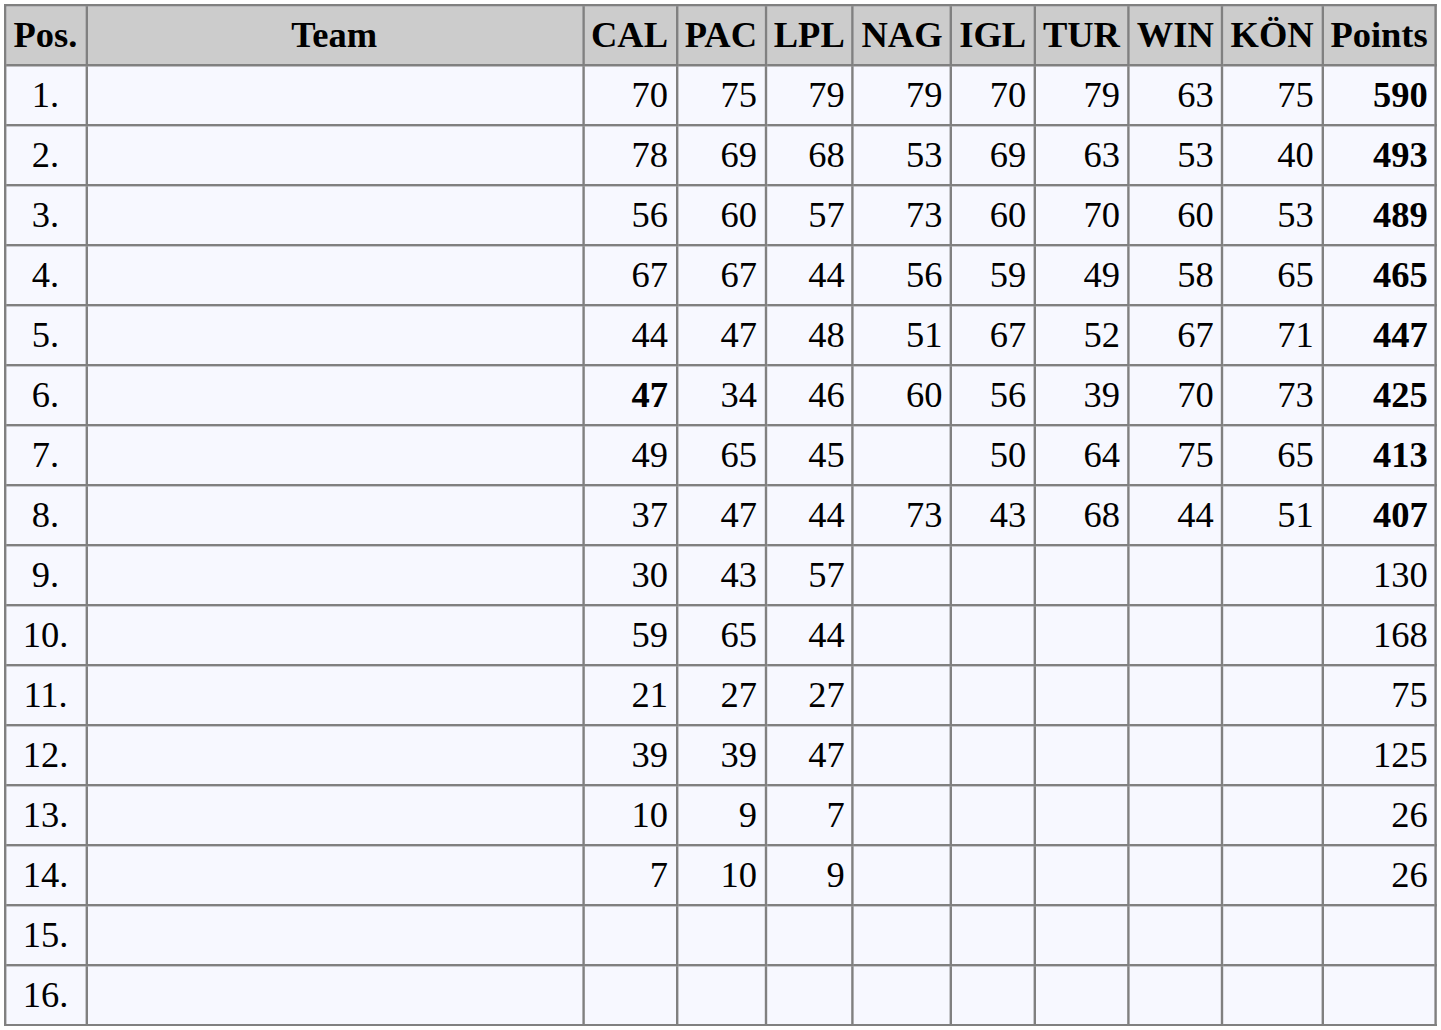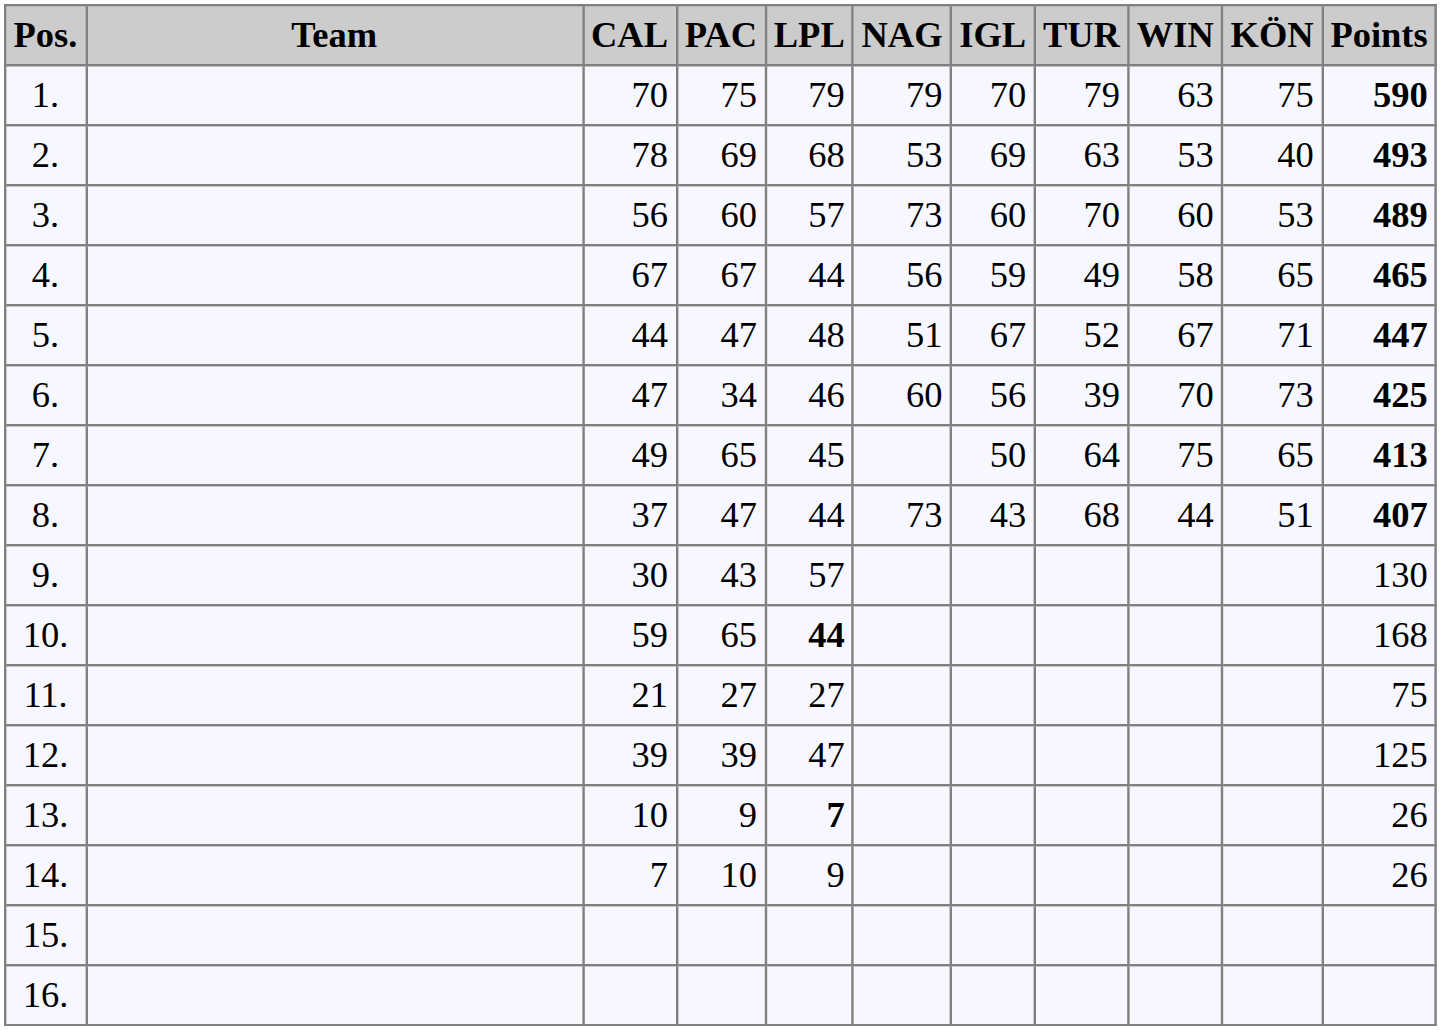(650, 394) bold -> (650, 394) normal
(826, 634) normal -> (826, 634) bold
(836, 814) normal -> (836, 814) bold
